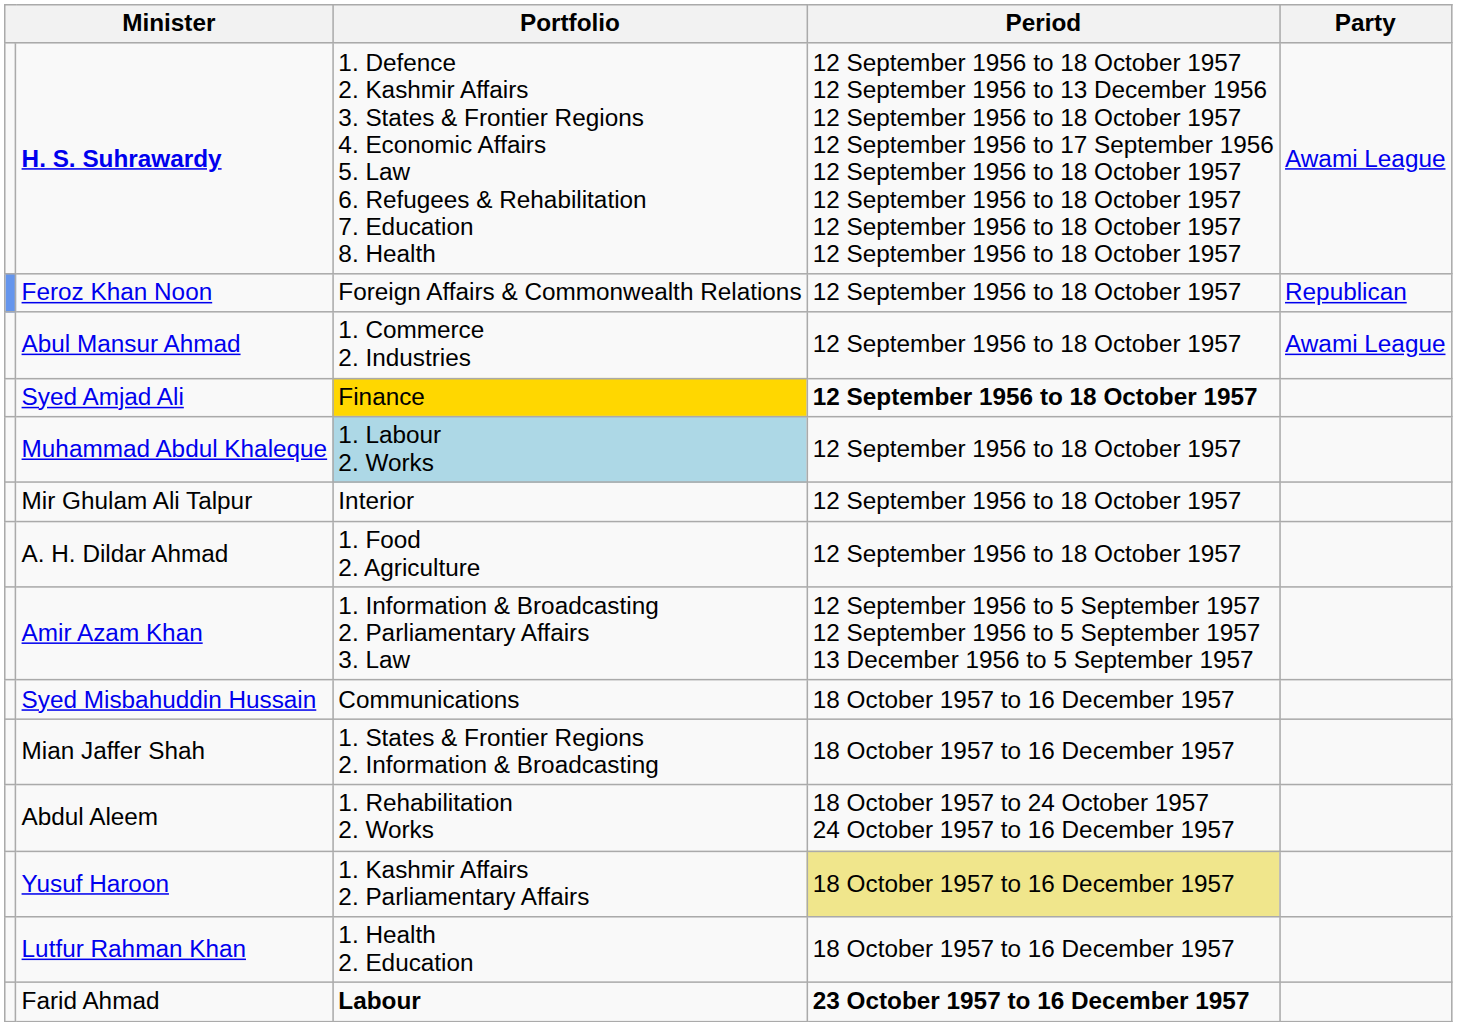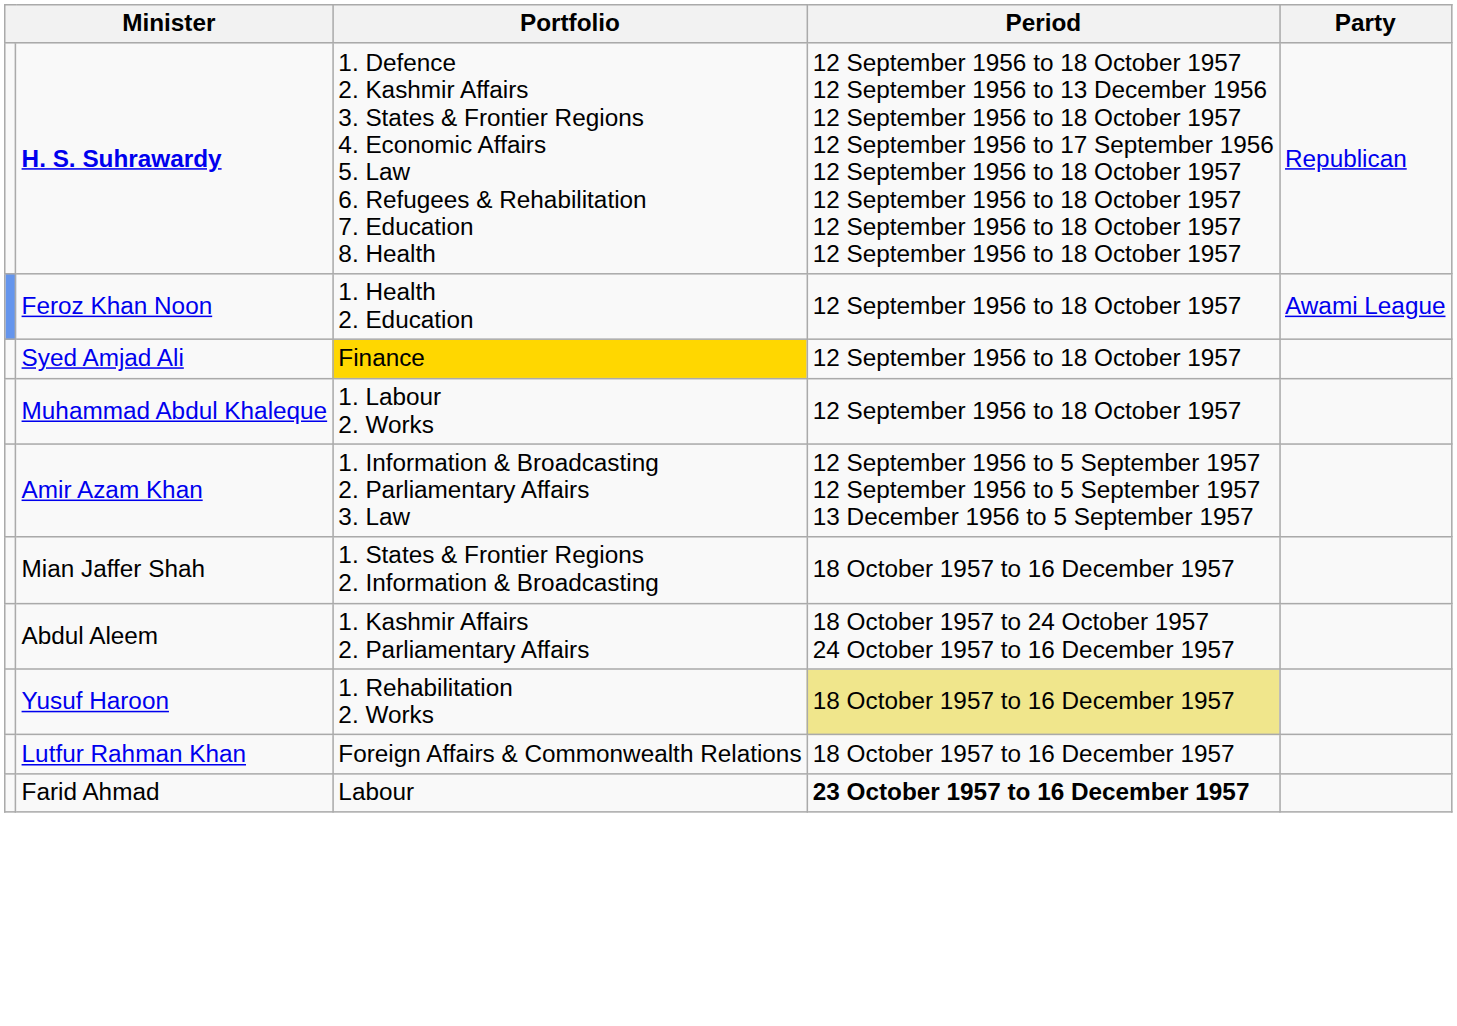(1365, 158) Awami League -> (1346, 158) Republican
(570, 292) Foreign Affairs & Commonwealth Relations -> (406, 306) 1. Health 2. Education
(1346, 292) Republican -> (1365, 306) Awami League
- row: (131, 344)
(1035, 396) bold -> (1027, 358) normal
(390, 449) lightblue background -> (390, 410) no background
- row: (137, 501)
- row: (125, 553)
- row: (169, 699)
(426, 817) 1. Rehabilitation 2. Works -> (464, 635) 1. Kashmir Affairs 2. Parliamentary Affairs
(464, 883) 1. Kashmir Affairs 2. Parliamentary Affairs -> (426, 701) 1. Rehabilitation 2. Works
(406, 949) 1. Health 2. Education -> (570, 753) Foreign Affairs & Commonwealth Relations
(380, 1001) bold -> (376, 792) normal
